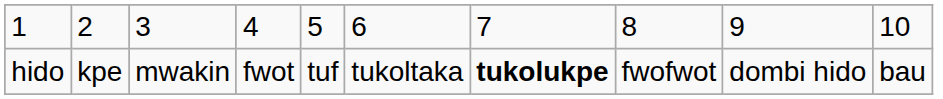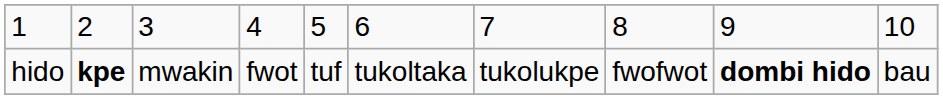(100, 71) normal -> (101, 71) bold
(542, 71) bold -> (539, 71) normal
(798, 71) normal -> (796, 71) bold
